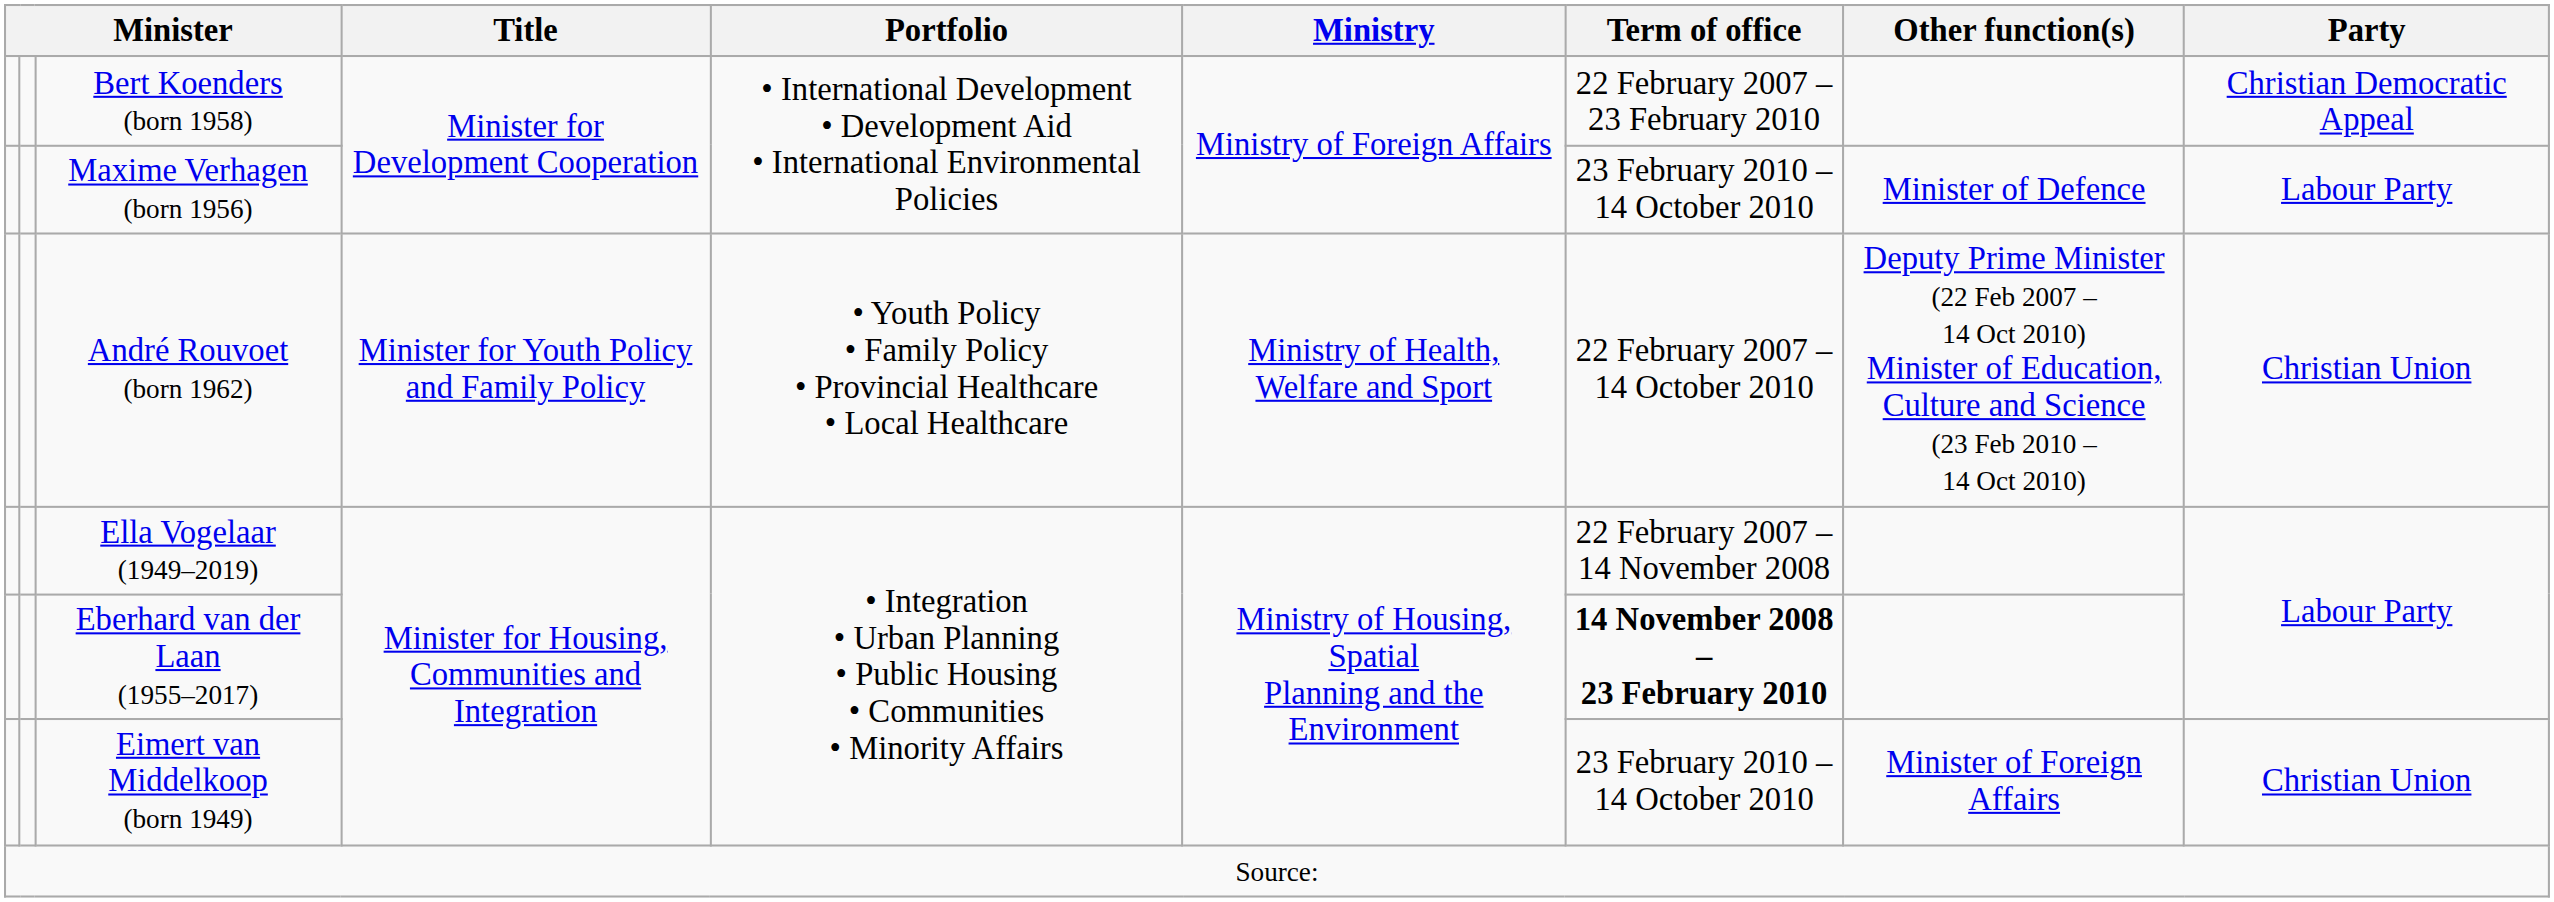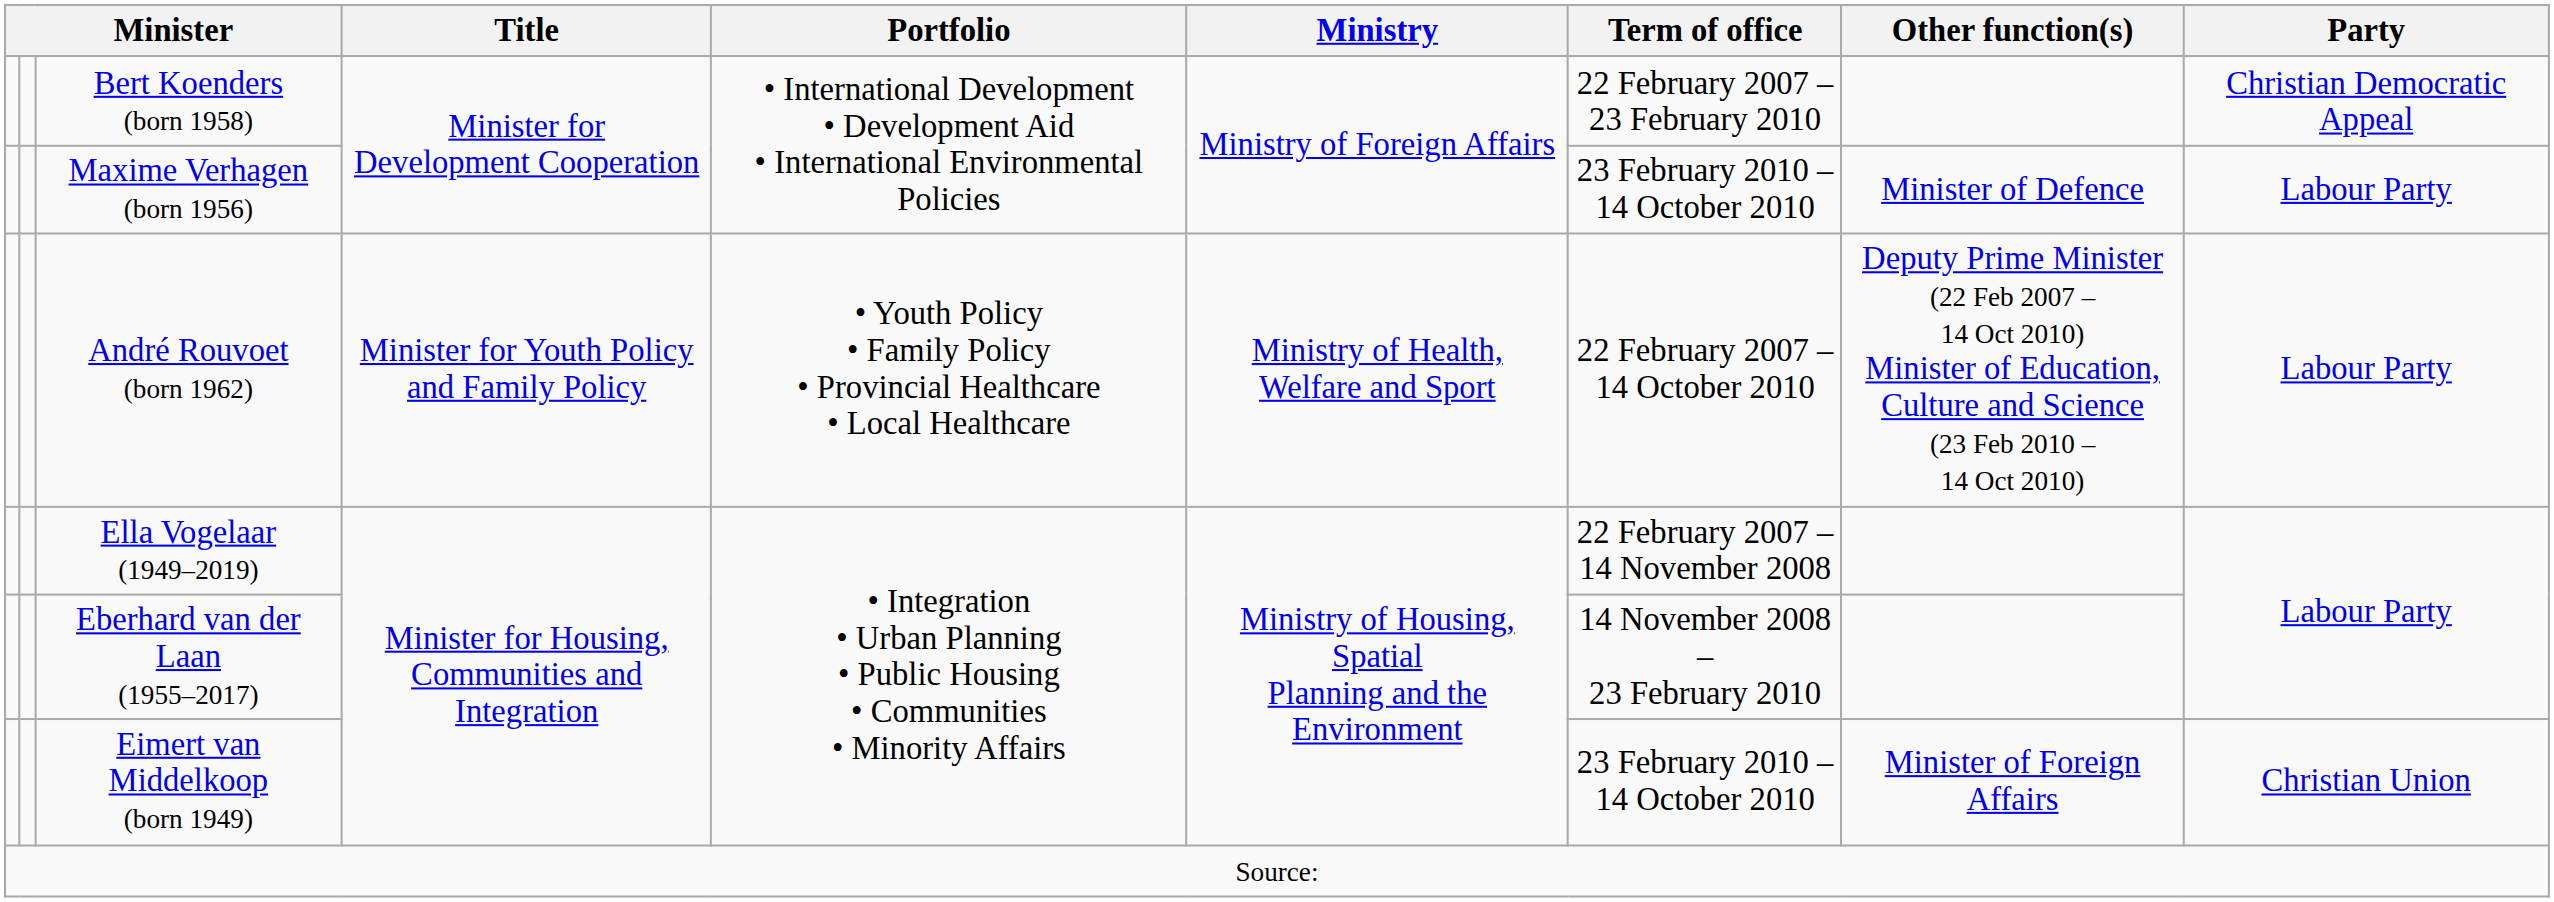(2367, 369) Christian Union -> (2366, 369) Labour Party
(1704, 656) bold -> (1705, 656) normal
